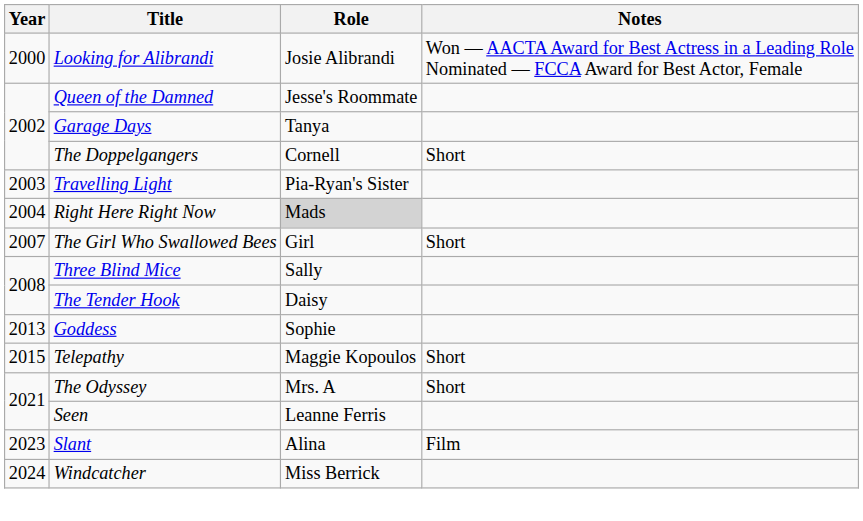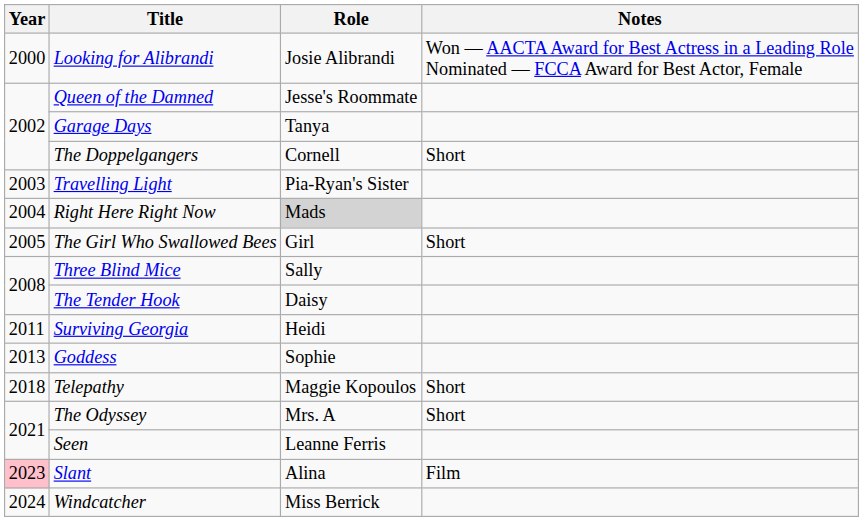(27, 241) 2007 -> (27, 241) 2005
+ row: (121, 328)
(27, 357) 2015 -> (27, 386) 2018
(27, 444) no background -> (27, 473) pink background
